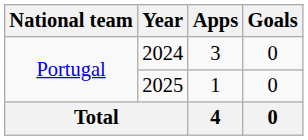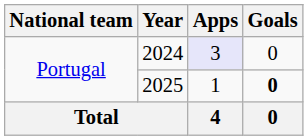(215, 53) no background -> (215, 53) lavender background
(273, 85) normal -> (273, 85) bold
